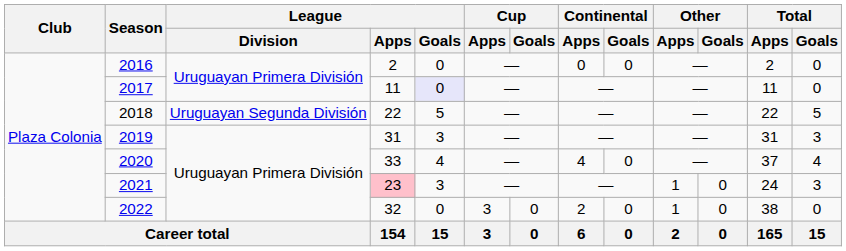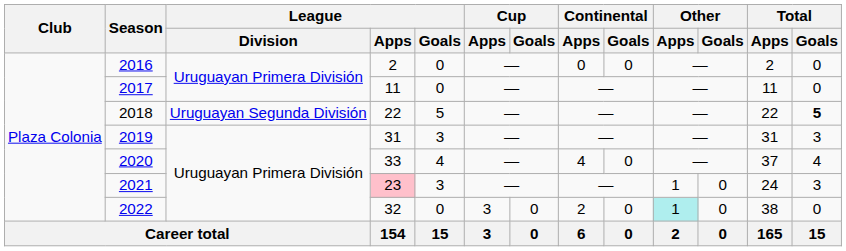(440, 88) lavender background -> (440, 88) no background
(817, 112) normal -> (817, 112) bold
(676, 209) no background -> (676, 209) paleturquoise background
